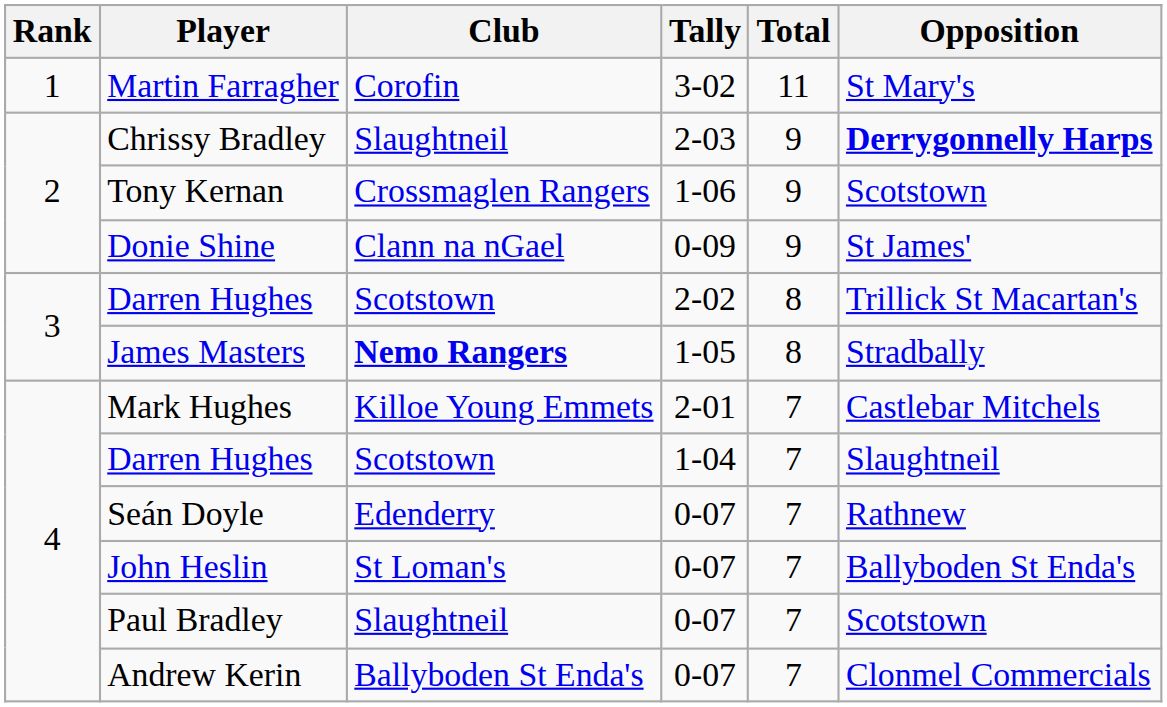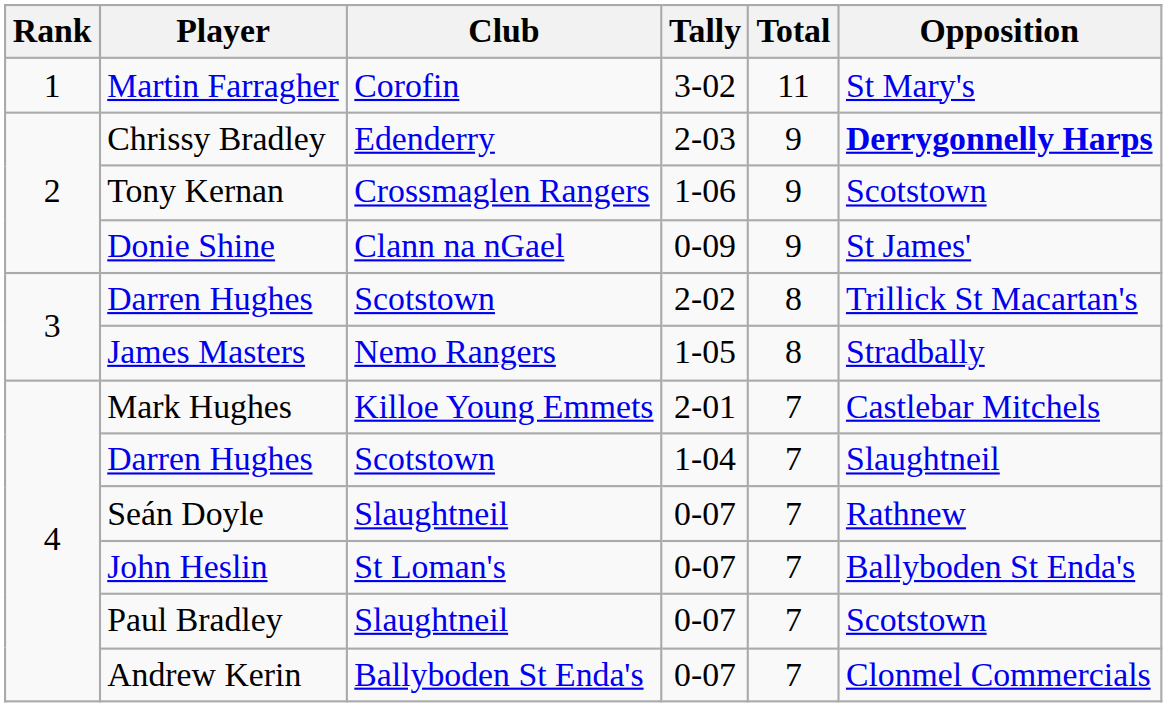(431, 138) Slaughtneil -> (425, 138) Edenderry
(461, 352) bold -> (455, 352) normal
(425, 513) Edenderry -> (431, 513) Slaughtneil
